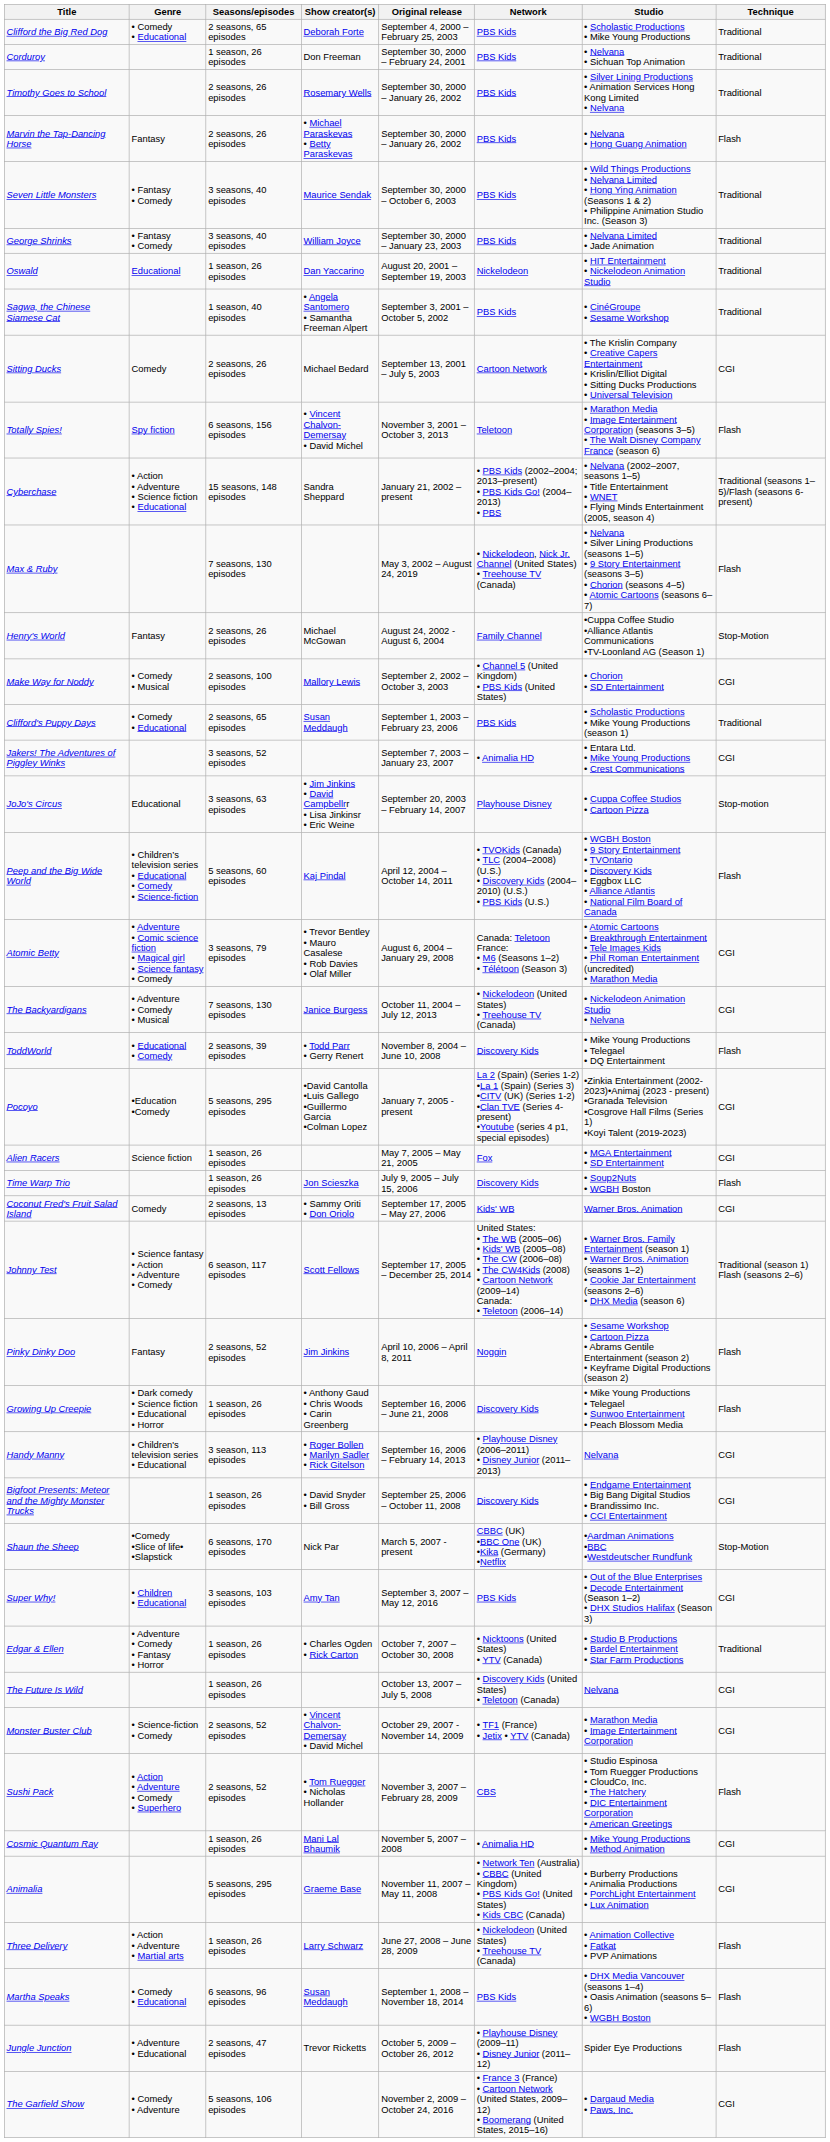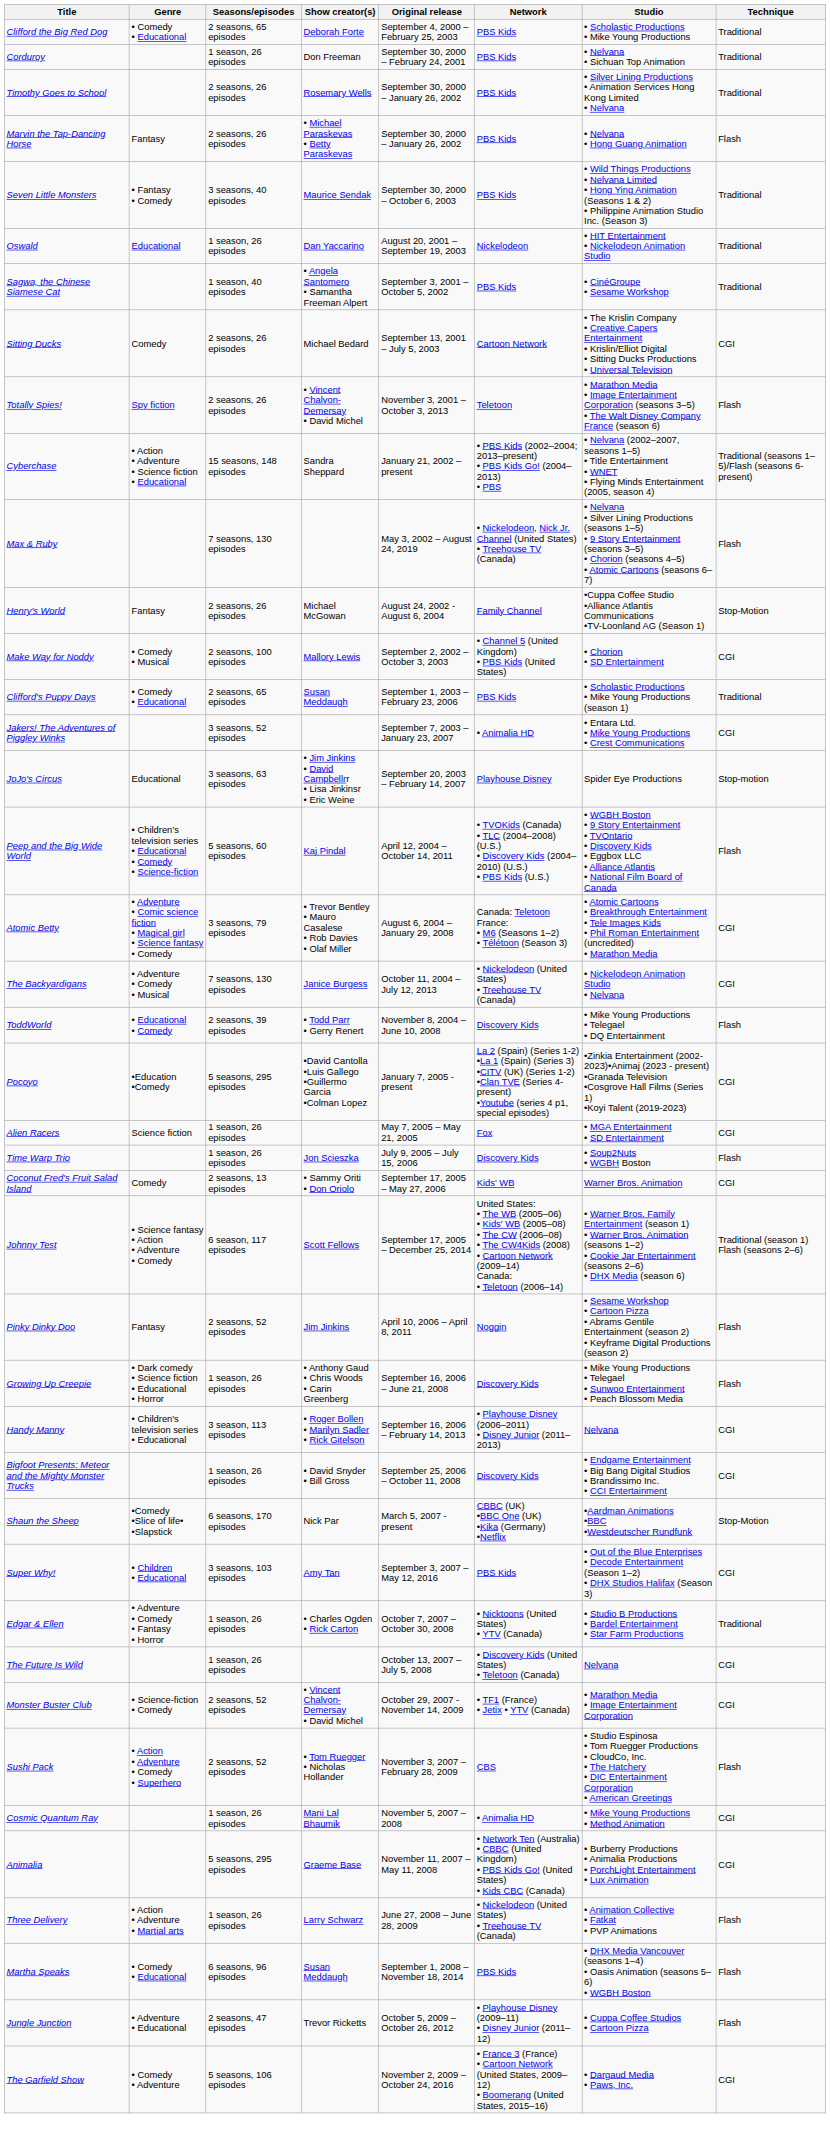- row: (39, 241)
(240, 430) 6 seasons, 156 episodes -> (237, 405) 2 seasons, 26 episodes
(633, 804) • Cuppa Coffee Studios • Cartoon Pizza -> (633, 779) Spider Eye Productions
(633, 2048) Spider Eye Productions -> (633, 2023) • Cuppa Coffee Studios • Cartoon Pizza
